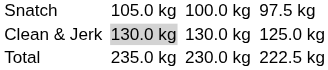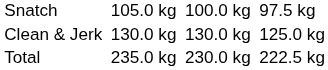(144, 34) lightgrey background -> (144, 34) no background
